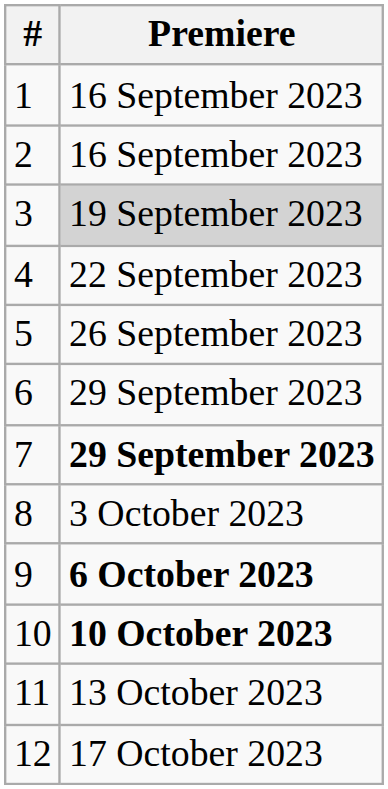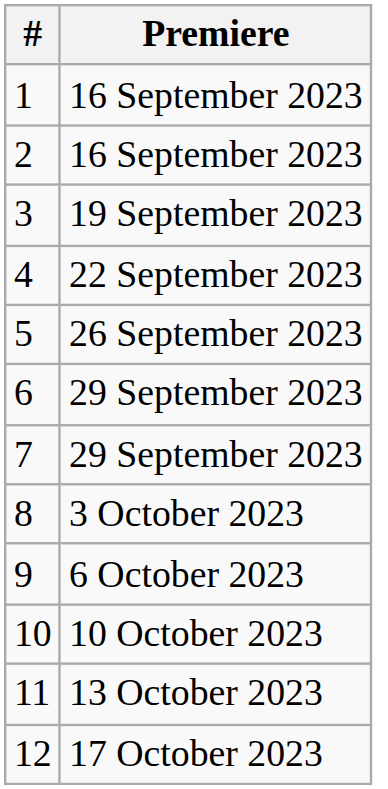(216, 214) lightgrey background -> (216, 214) no background
(222, 453) bold -> (216, 453) normal
(191, 573) bold -> (186, 573) normal
(201, 633) bold -> (196, 633) normal
